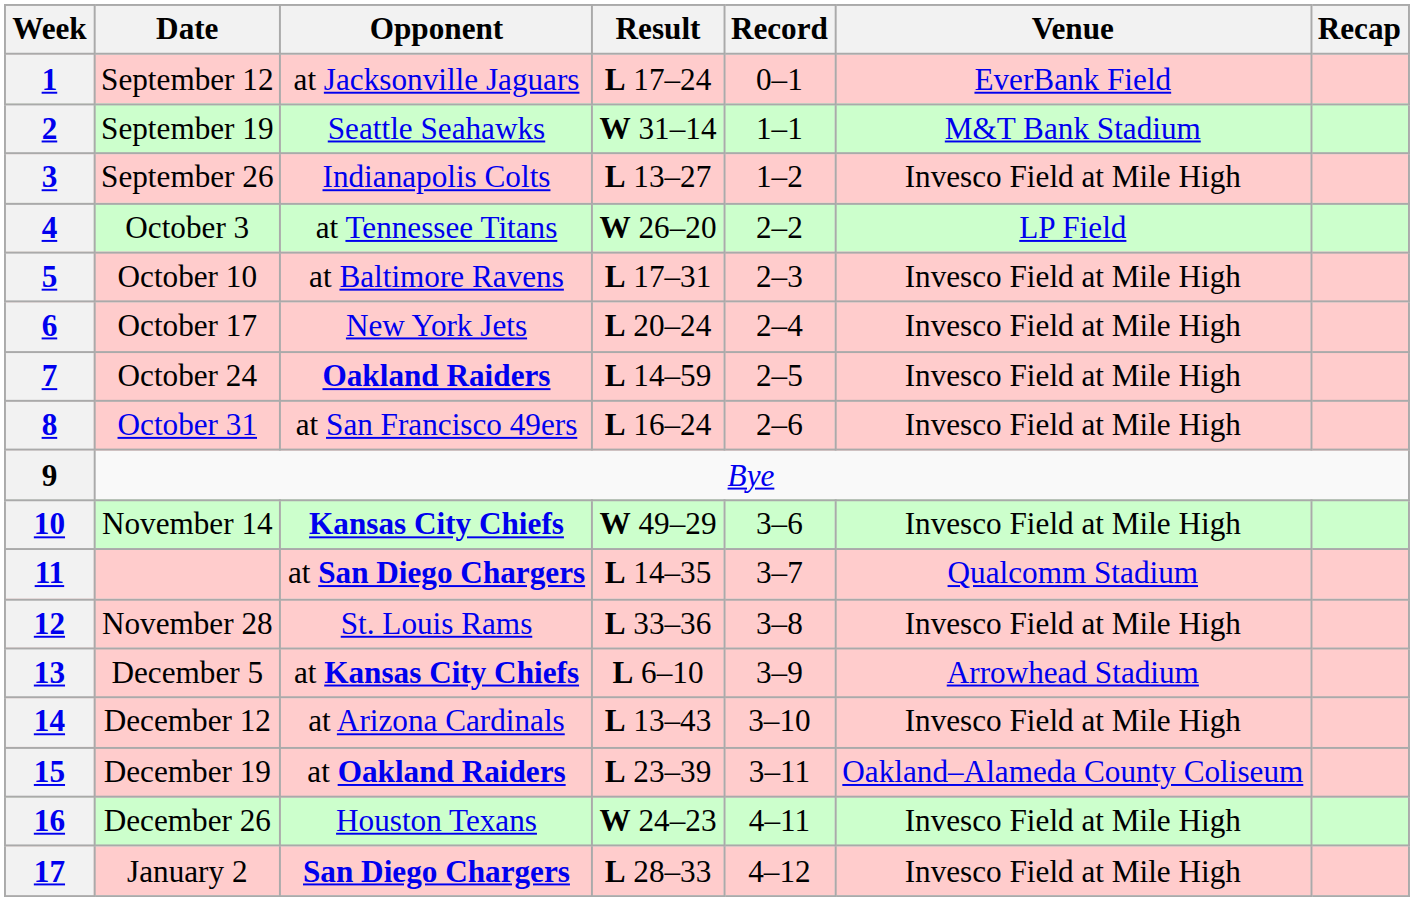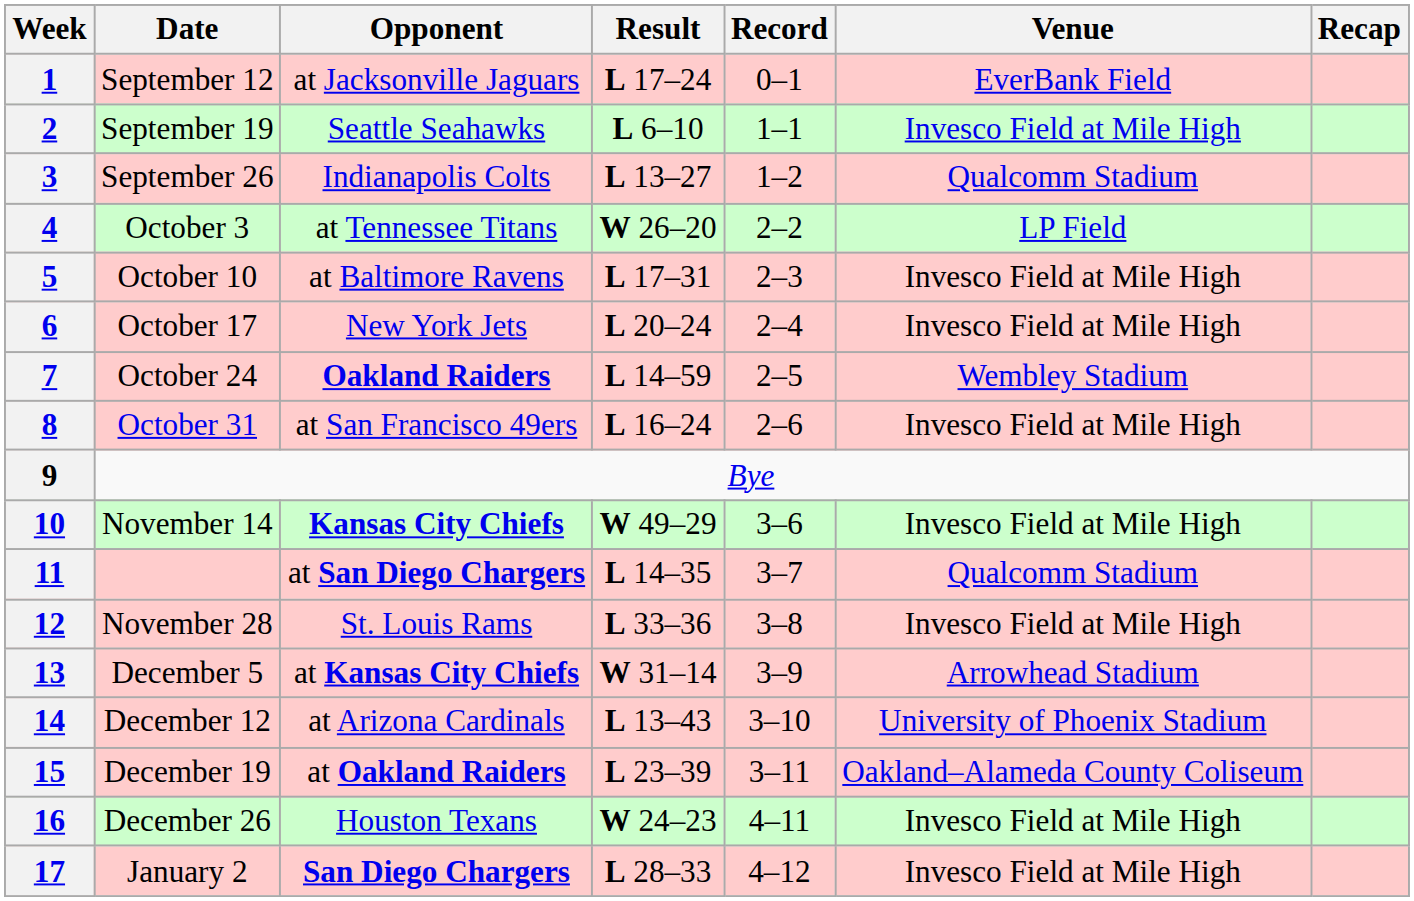(658, 128) W 31–14 -> (658, 128) L 6–10
(1073, 128) M&T Bank Stadium -> (1073, 128) Invesco Field at Mile High
(1073, 177) Invesco Field at Mile High -> (1073, 177) Qualcomm Stadium
(1073, 375) Invesco Field at Mile High -> (1073, 375) Wembley Stadium
(658, 672) L 6–10 -> (658, 672) W 31–14
(1073, 721) Invesco Field at Mile High -> (1073, 721) University of Phoenix Stadium
